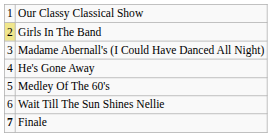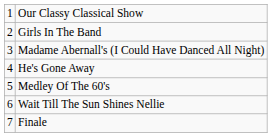(10, 31) khaki background -> (10, 31) no background
(10, 123) bold -> (10, 123) normal
